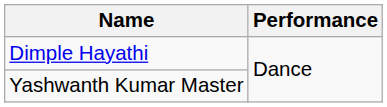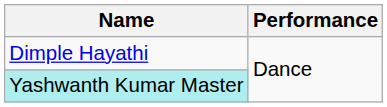(126, 85) no background -> (126, 85) paleturquoise background
